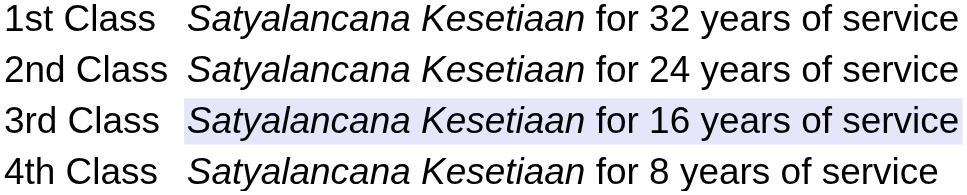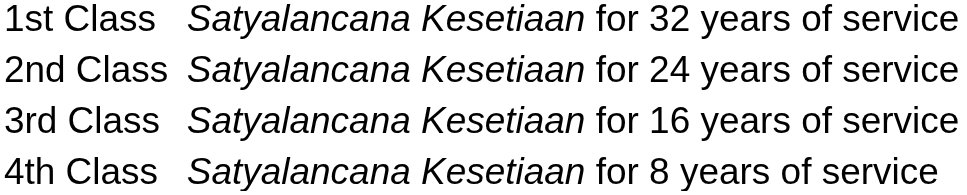(573, 120) lavender background -> (573, 120) no background
